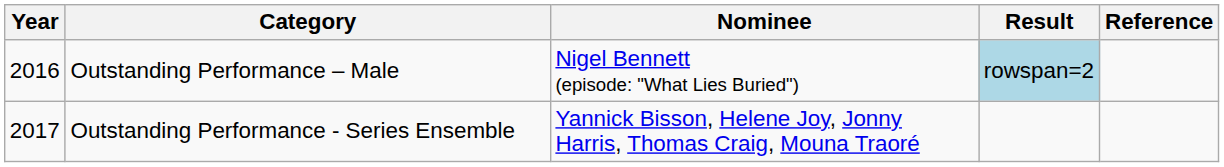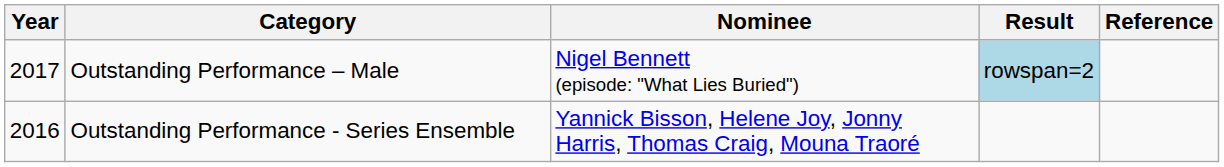(35, 70) 2016 -> (35, 70) 2017
(35, 131) 2017 -> (35, 131) 2016
